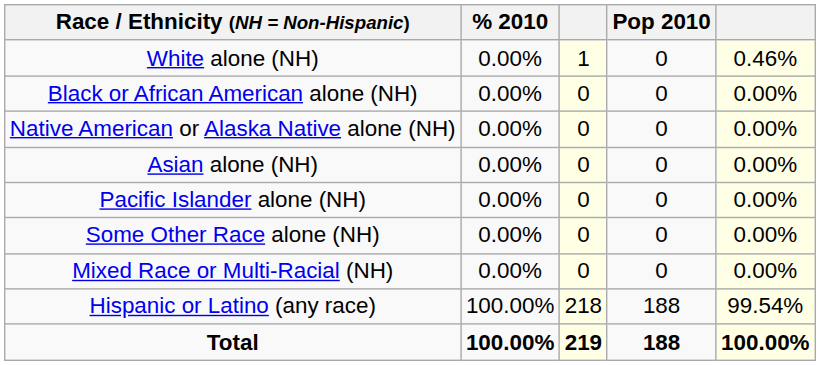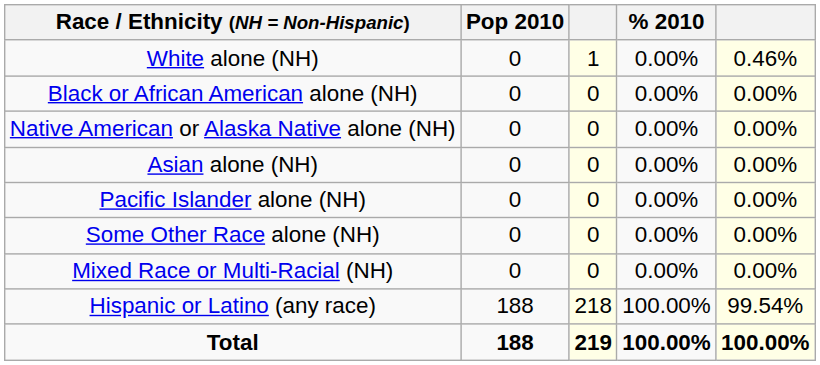columns swapped: (662, 22) <-> (510, 22)
